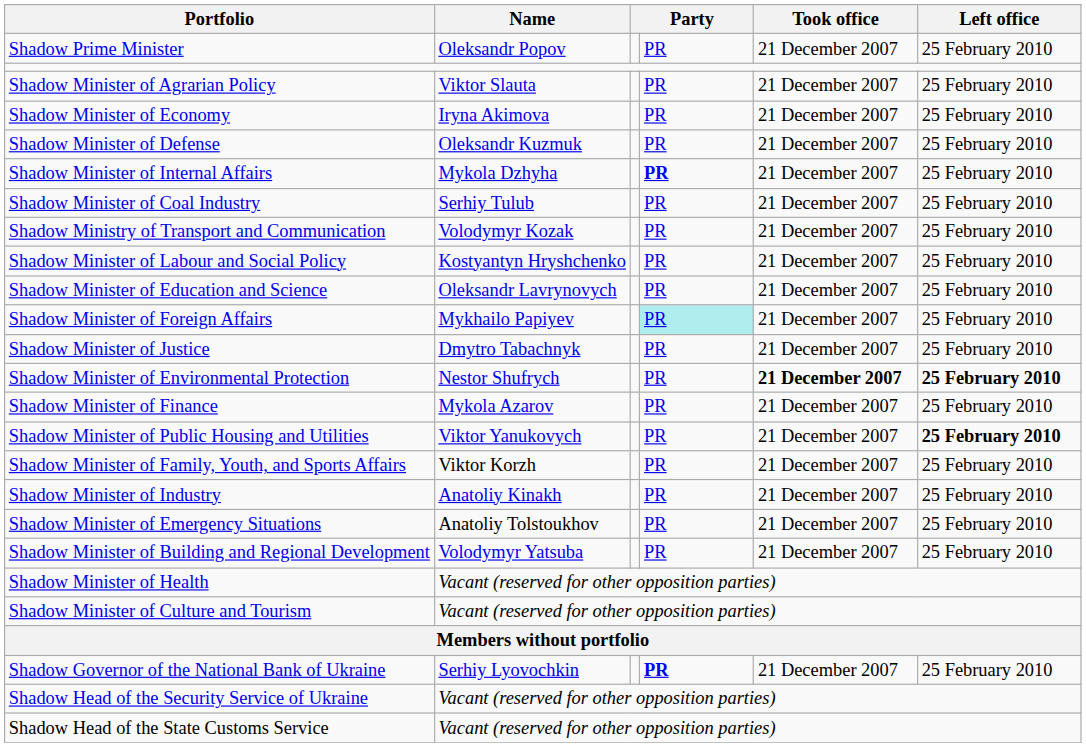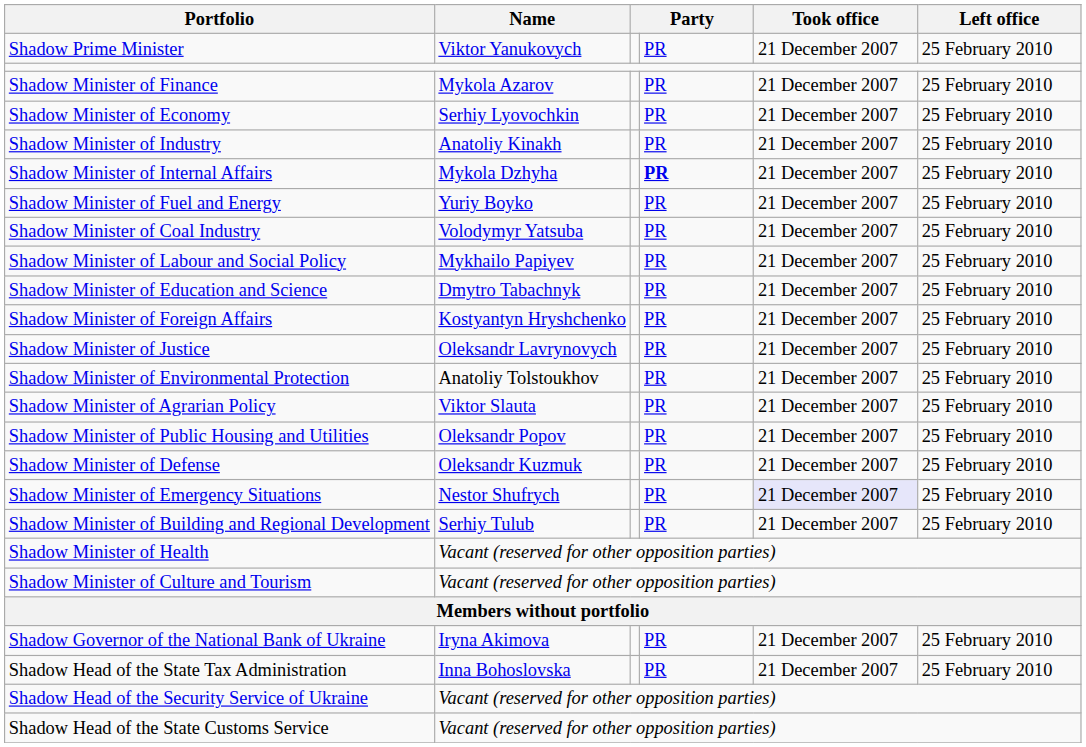(502, 48) Oleksandr Popov -> (510, 48) Viktor Yanukovych
rows swapped: (113, 406) <-> (142, 85)
(494, 115) Iryna Akimova -> (509, 115) Serhiy Lyovochkin
rows swapped: (114, 144) <-> (115, 494)
+ row: (145, 202)
(486, 202) Serhiy Tulub -> (511, 231) Volodymyr Yatsuba
- row: (197, 231)
(532, 261) Kostyantyn Hryshchenko -> (506, 261) Mykhailo Papiyev
(528, 290) Oleksandr Lavrynovych -> (509, 290) Dmytro Tabachnyk
(506, 319) Mykhailo Papiyev -> (532, 319) Kostyantyn Hryshchenko
(655, 319) paleturquoise background -> (655, 319) no background
(509, 348) Dmytro Tabachnyk -> (528, 348) Oleksandr Lavrynovych
(499, 377) Nestor Shufrych -> (519, 377) Anatoliy Tolstoukhov
(830, 377) bold -> (828, 377) normal
(991, 377) bold -> (987, 377) normal
(510, 436) Viktor Yanukovych -> (502, 436) Oleksandr Popov
(991, 436) bold -> (987, 436) normal
- row: (207, 465)
(519, 523) Anatoliy Tolstoukhov -> (499, 494) Nestor Shufrych
(828, 523) no background -> (828, 494) lavender background
(511, 552) Volodymyr Yatsuba -> (486, 523) Serhiy Tulub
(509, 669) Serhiy Lyovochkin -> (494, 640) Iryna Akimova
(656, 669) bold -> (655, 640) normal
+ row: (178, 669)
